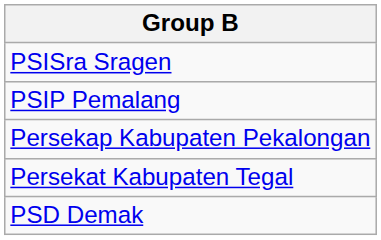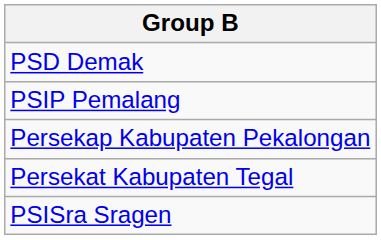(91, 61) PSISra Sragen -> (77, 61) PSD Demak
(77, 215) PSD Demak -> (91, 215) PSISra Sragen
